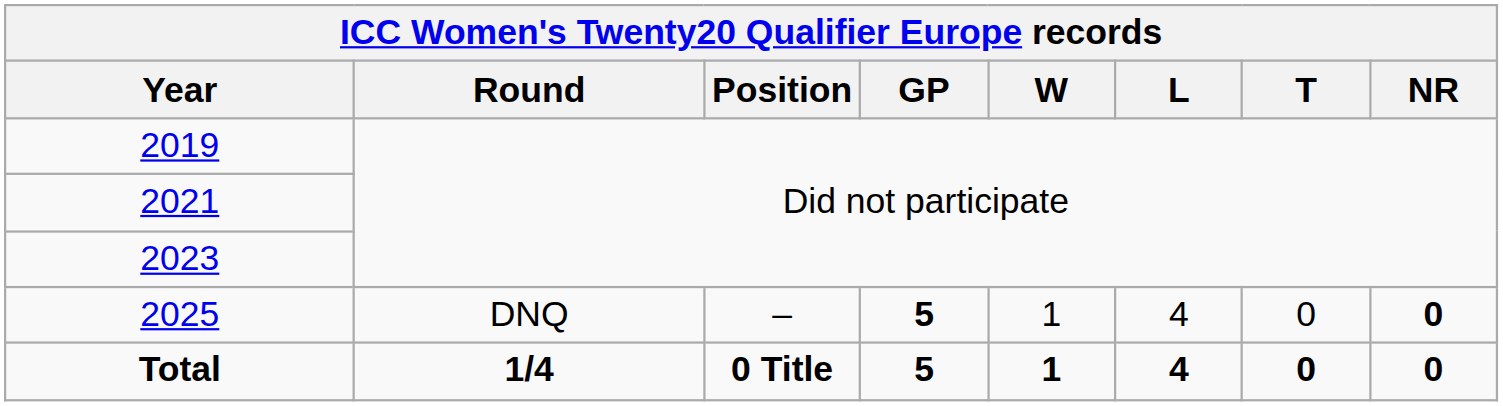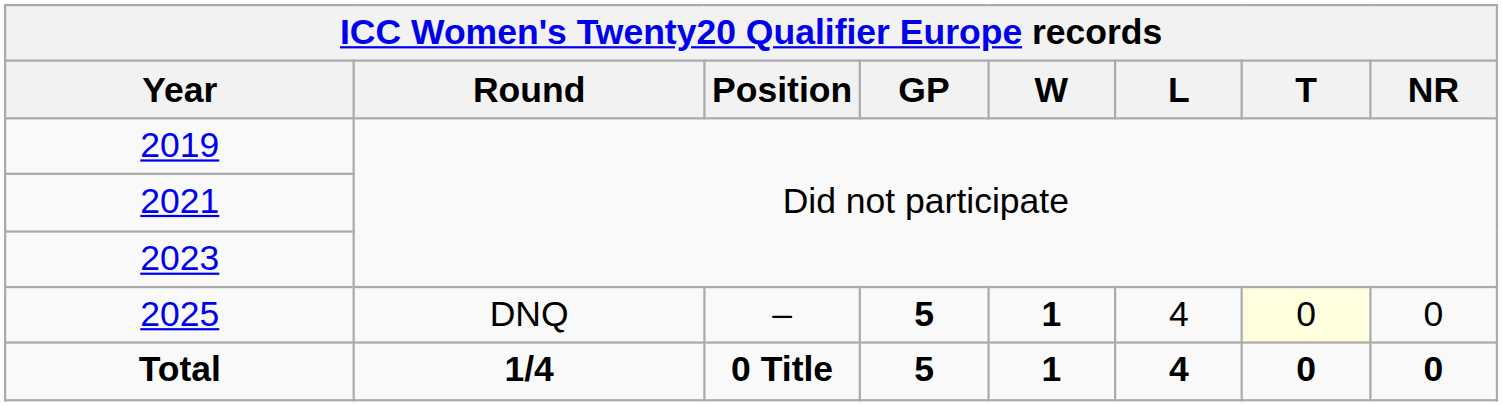(1051, 314) normal -> (1051, 314) bold
(1306, 314) no background -> (1306, 314) lightyellow background
(1434, 314) bold -> (1434, 314) normal
